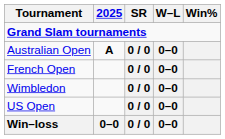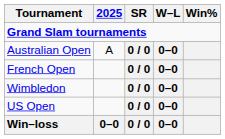(109, 50) bold -> (109, 50) normal
